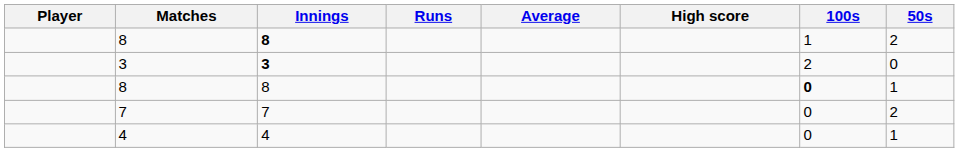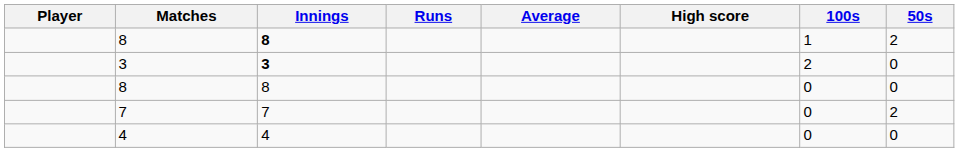(808, 87) bold -> (808, 87) normal
(894, 87) 1 -> (894, 87) 0
(894, 135) 1 -> (894, 135) 0
